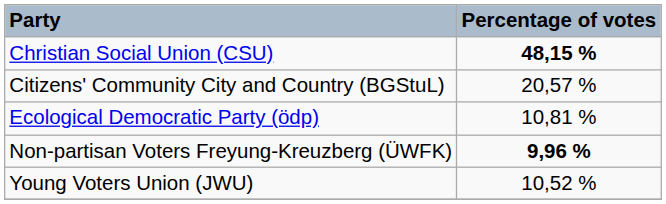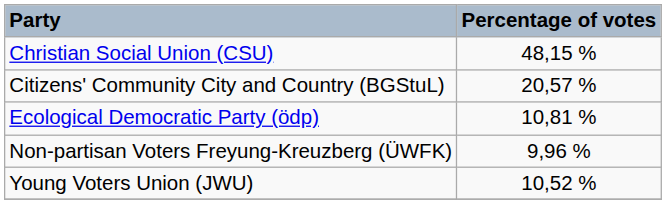(559, 53) bold -> (559, 53) normal
(559, 150) bold -> (559, 150) normal
